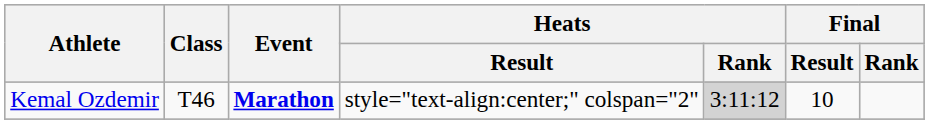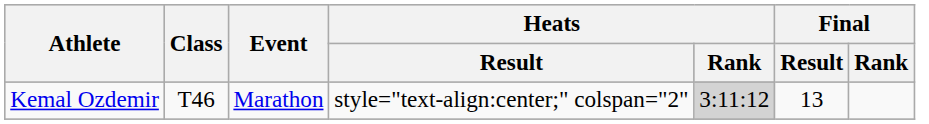(284, 100) bold -> (278, 100) normal
(822, 100) 10 -> (812, 100) 13
